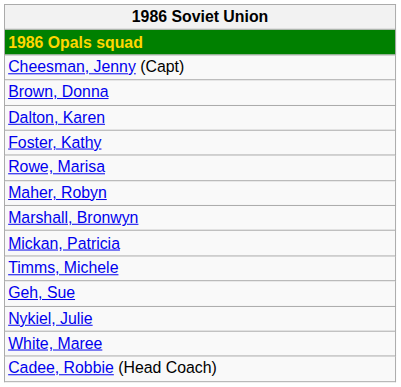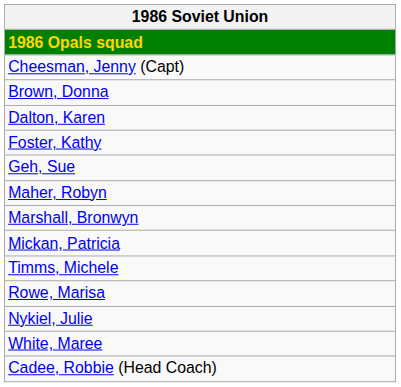(57, 167) Rowe, Marisa -> (42, 167) Geh, Sue
(42, 293) Geh, Sue -> (57, 293) Rowe, Marisa
